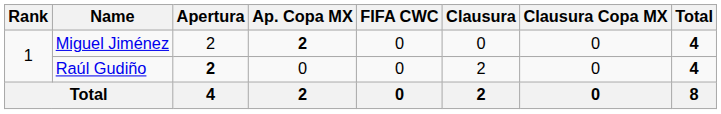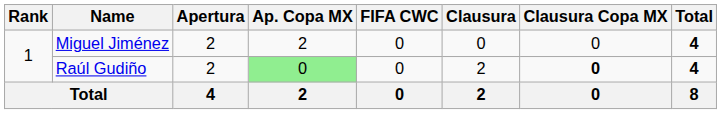(302, 43) bold -> (302, 43) normal
(211, 69) bold -> (211, 69) normal
(302, 69) no background -> (302, 69) lightgreen background
(596, 69) normal -> (596, 69) bold
